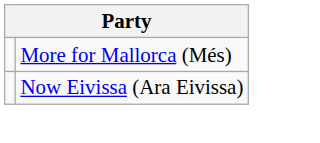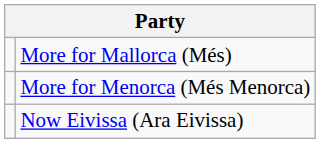+ row: (165, 87)
